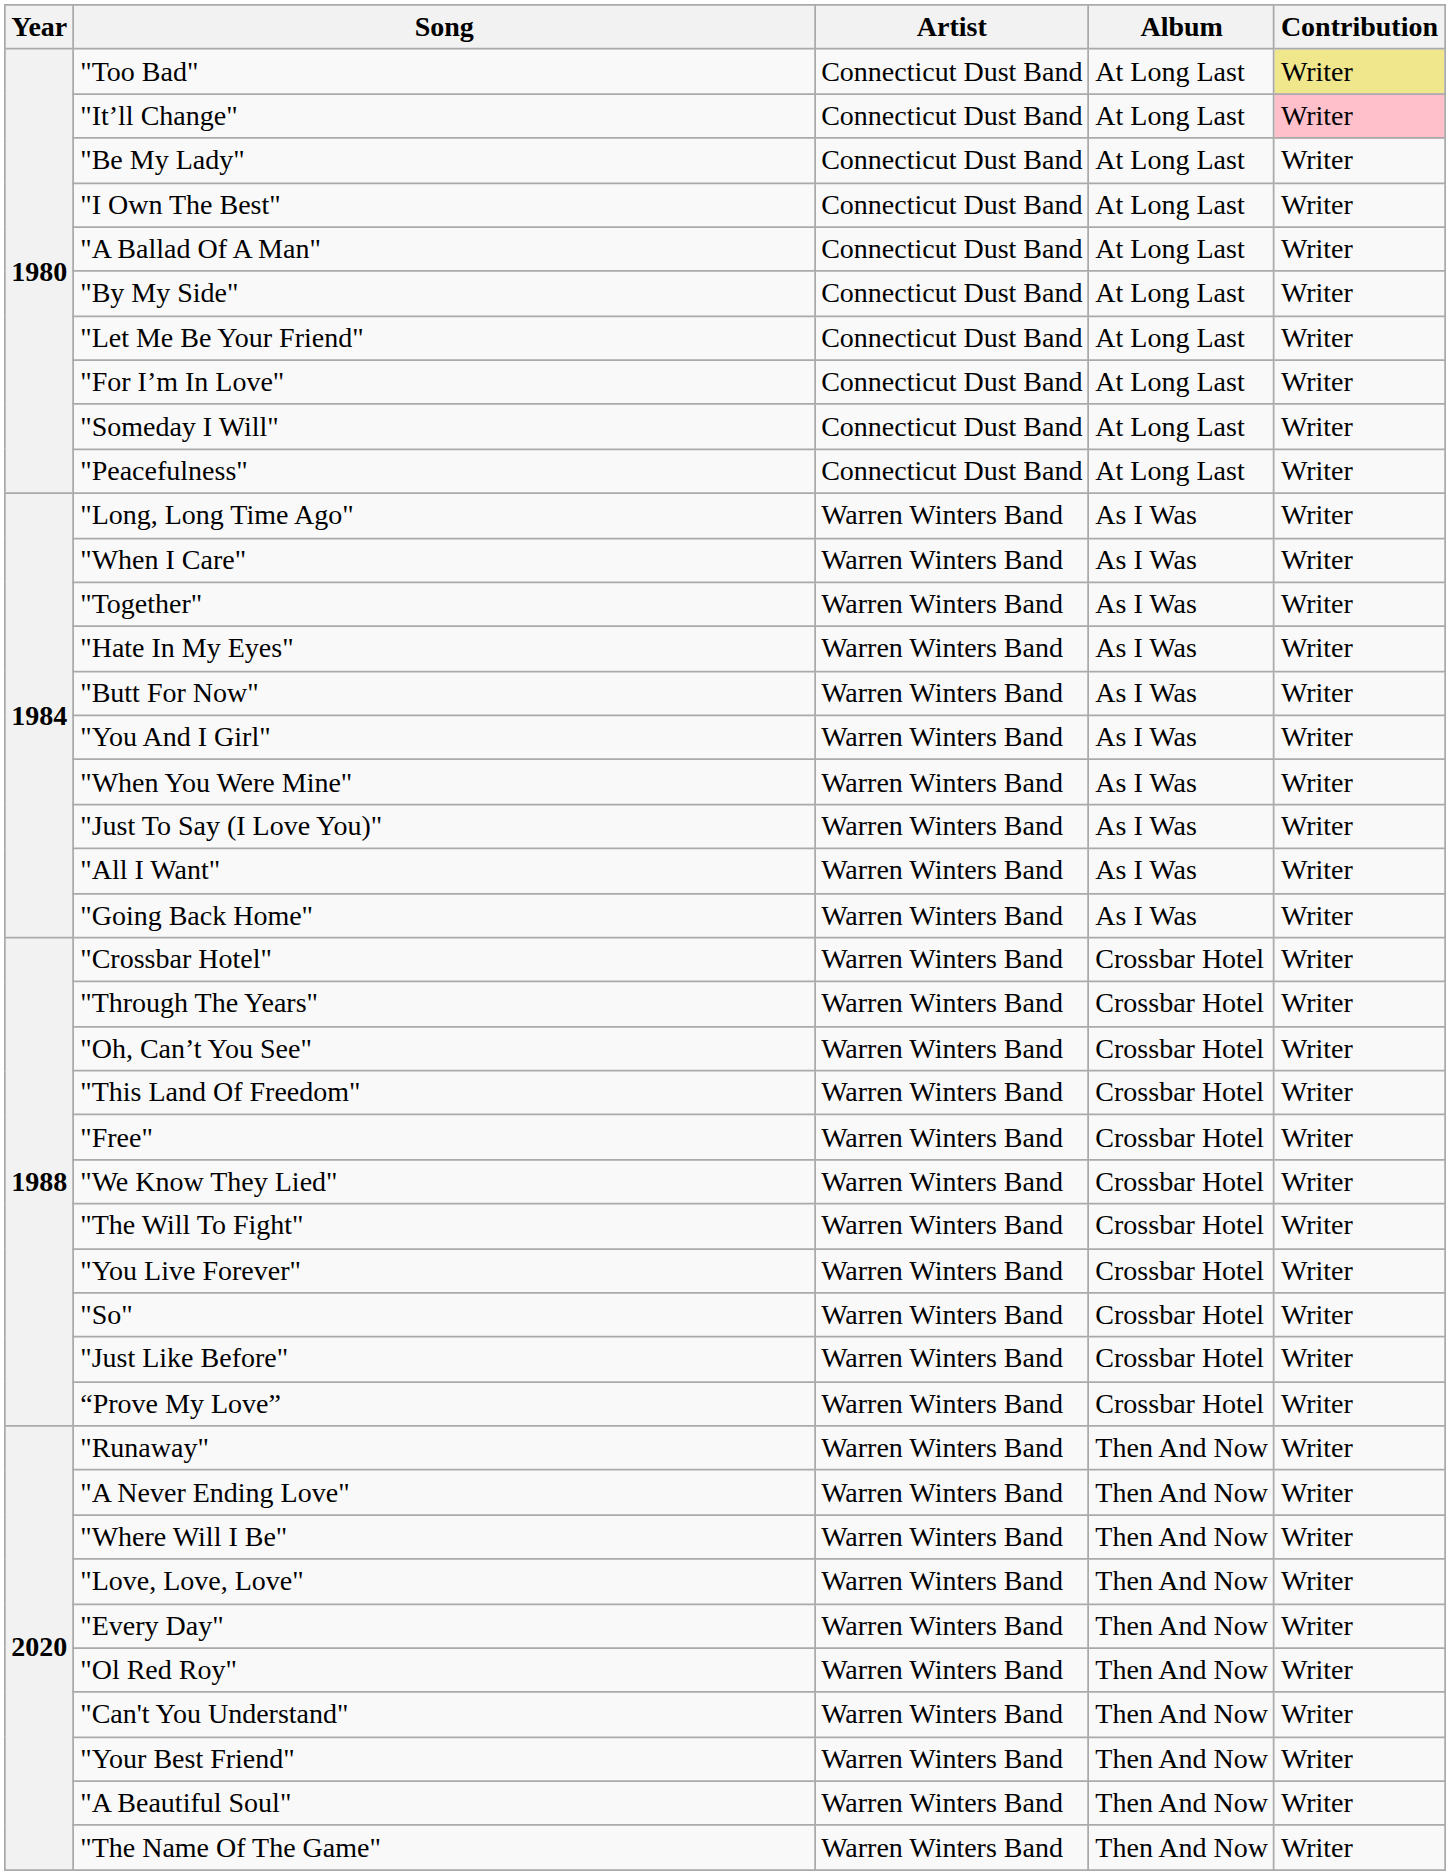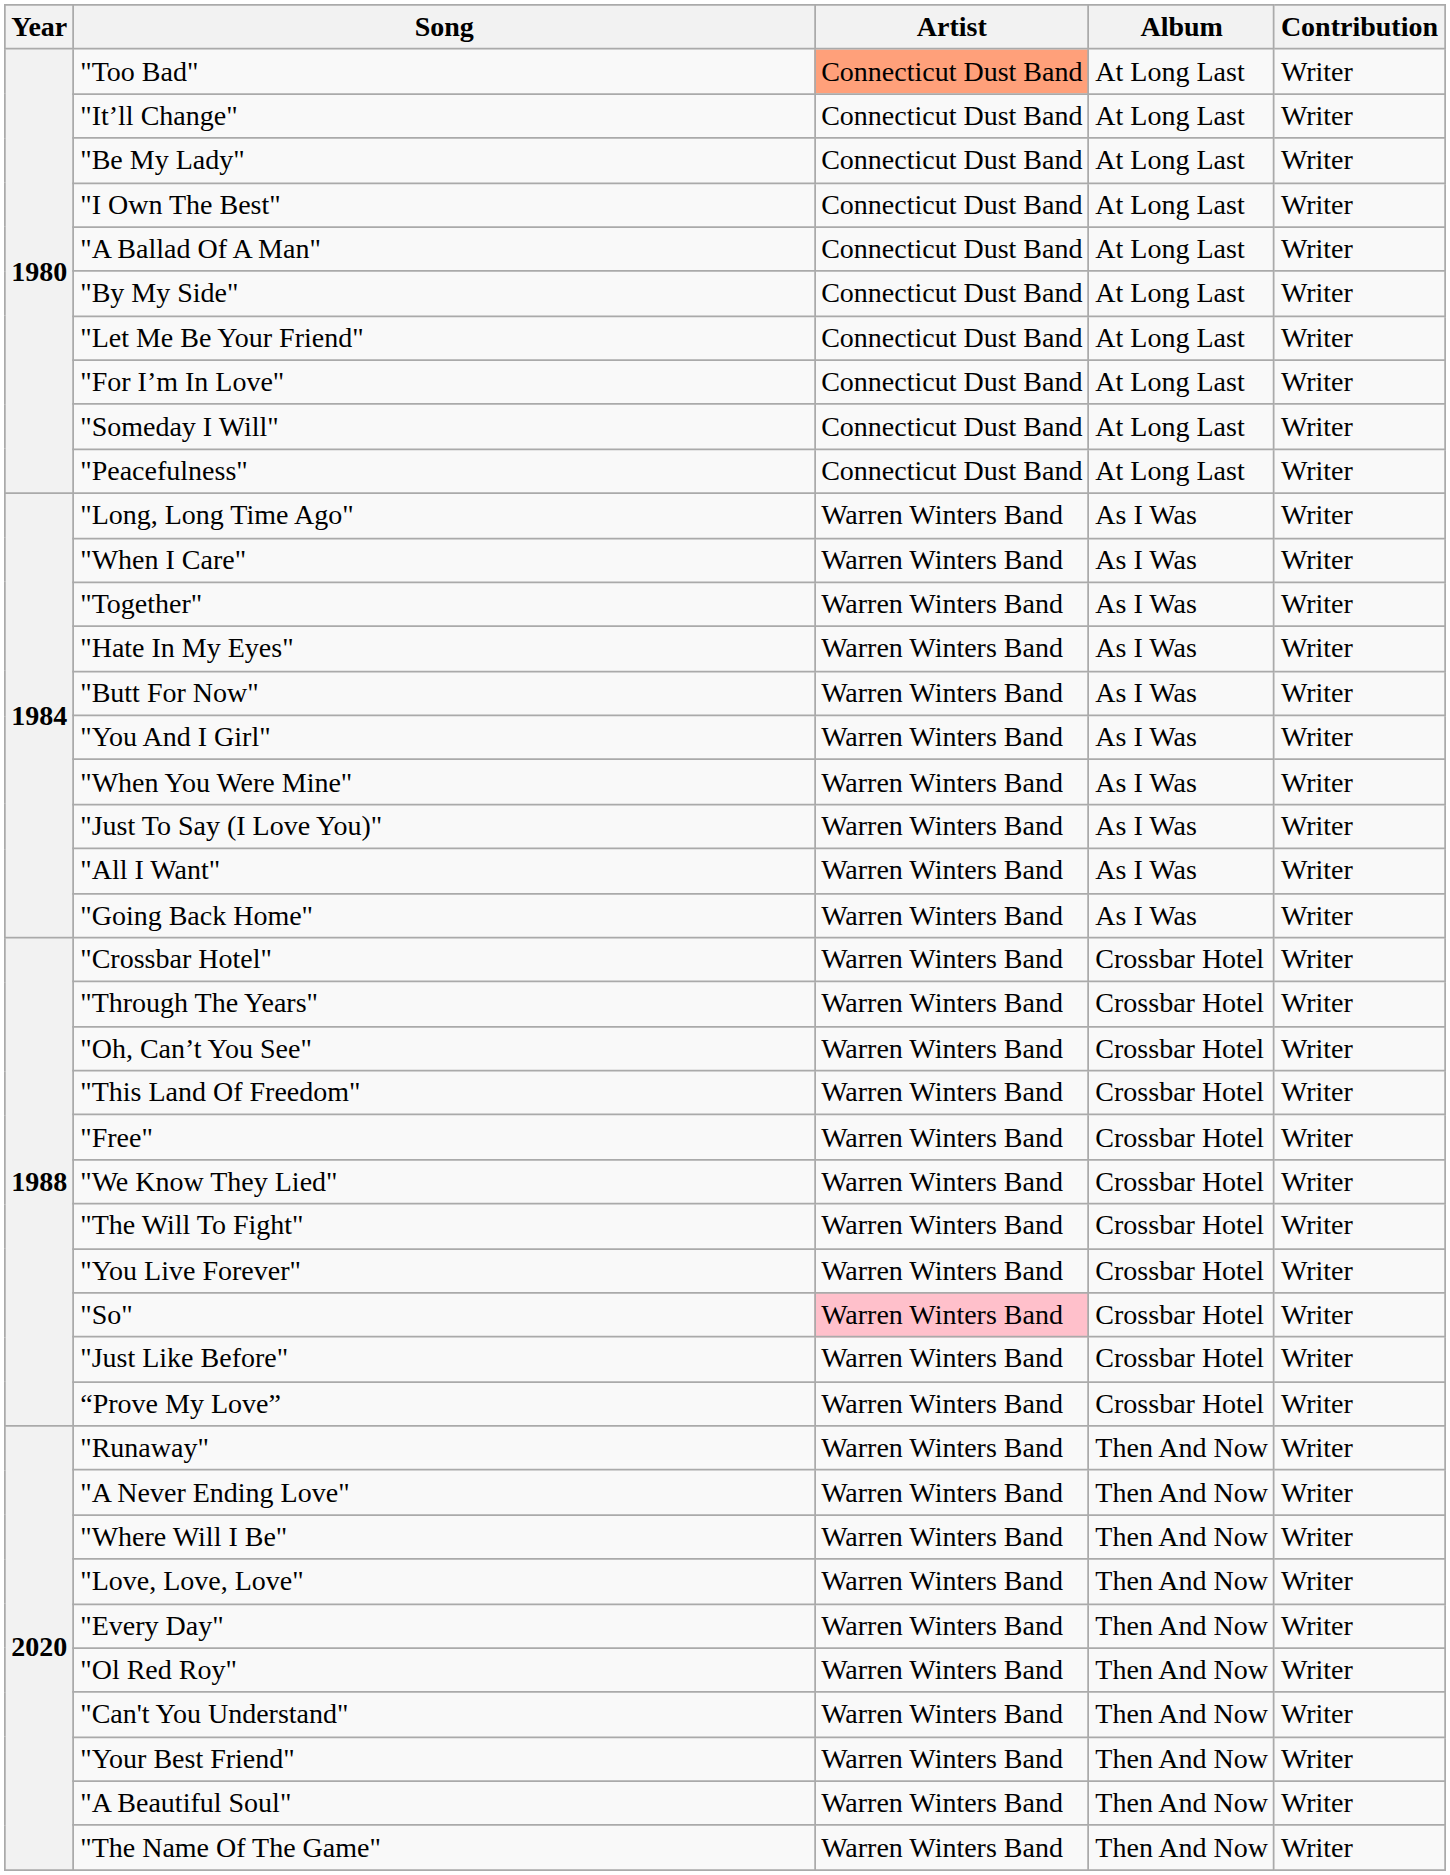(952, 71) no background -> (952, 71) lightsalmon background
(1317, 71) khaki background -> (1317, 71) no background
(1317, 115) pink background -> (1317, 115) no background
(942, 1314) no background -> (942, 1314) pink background
